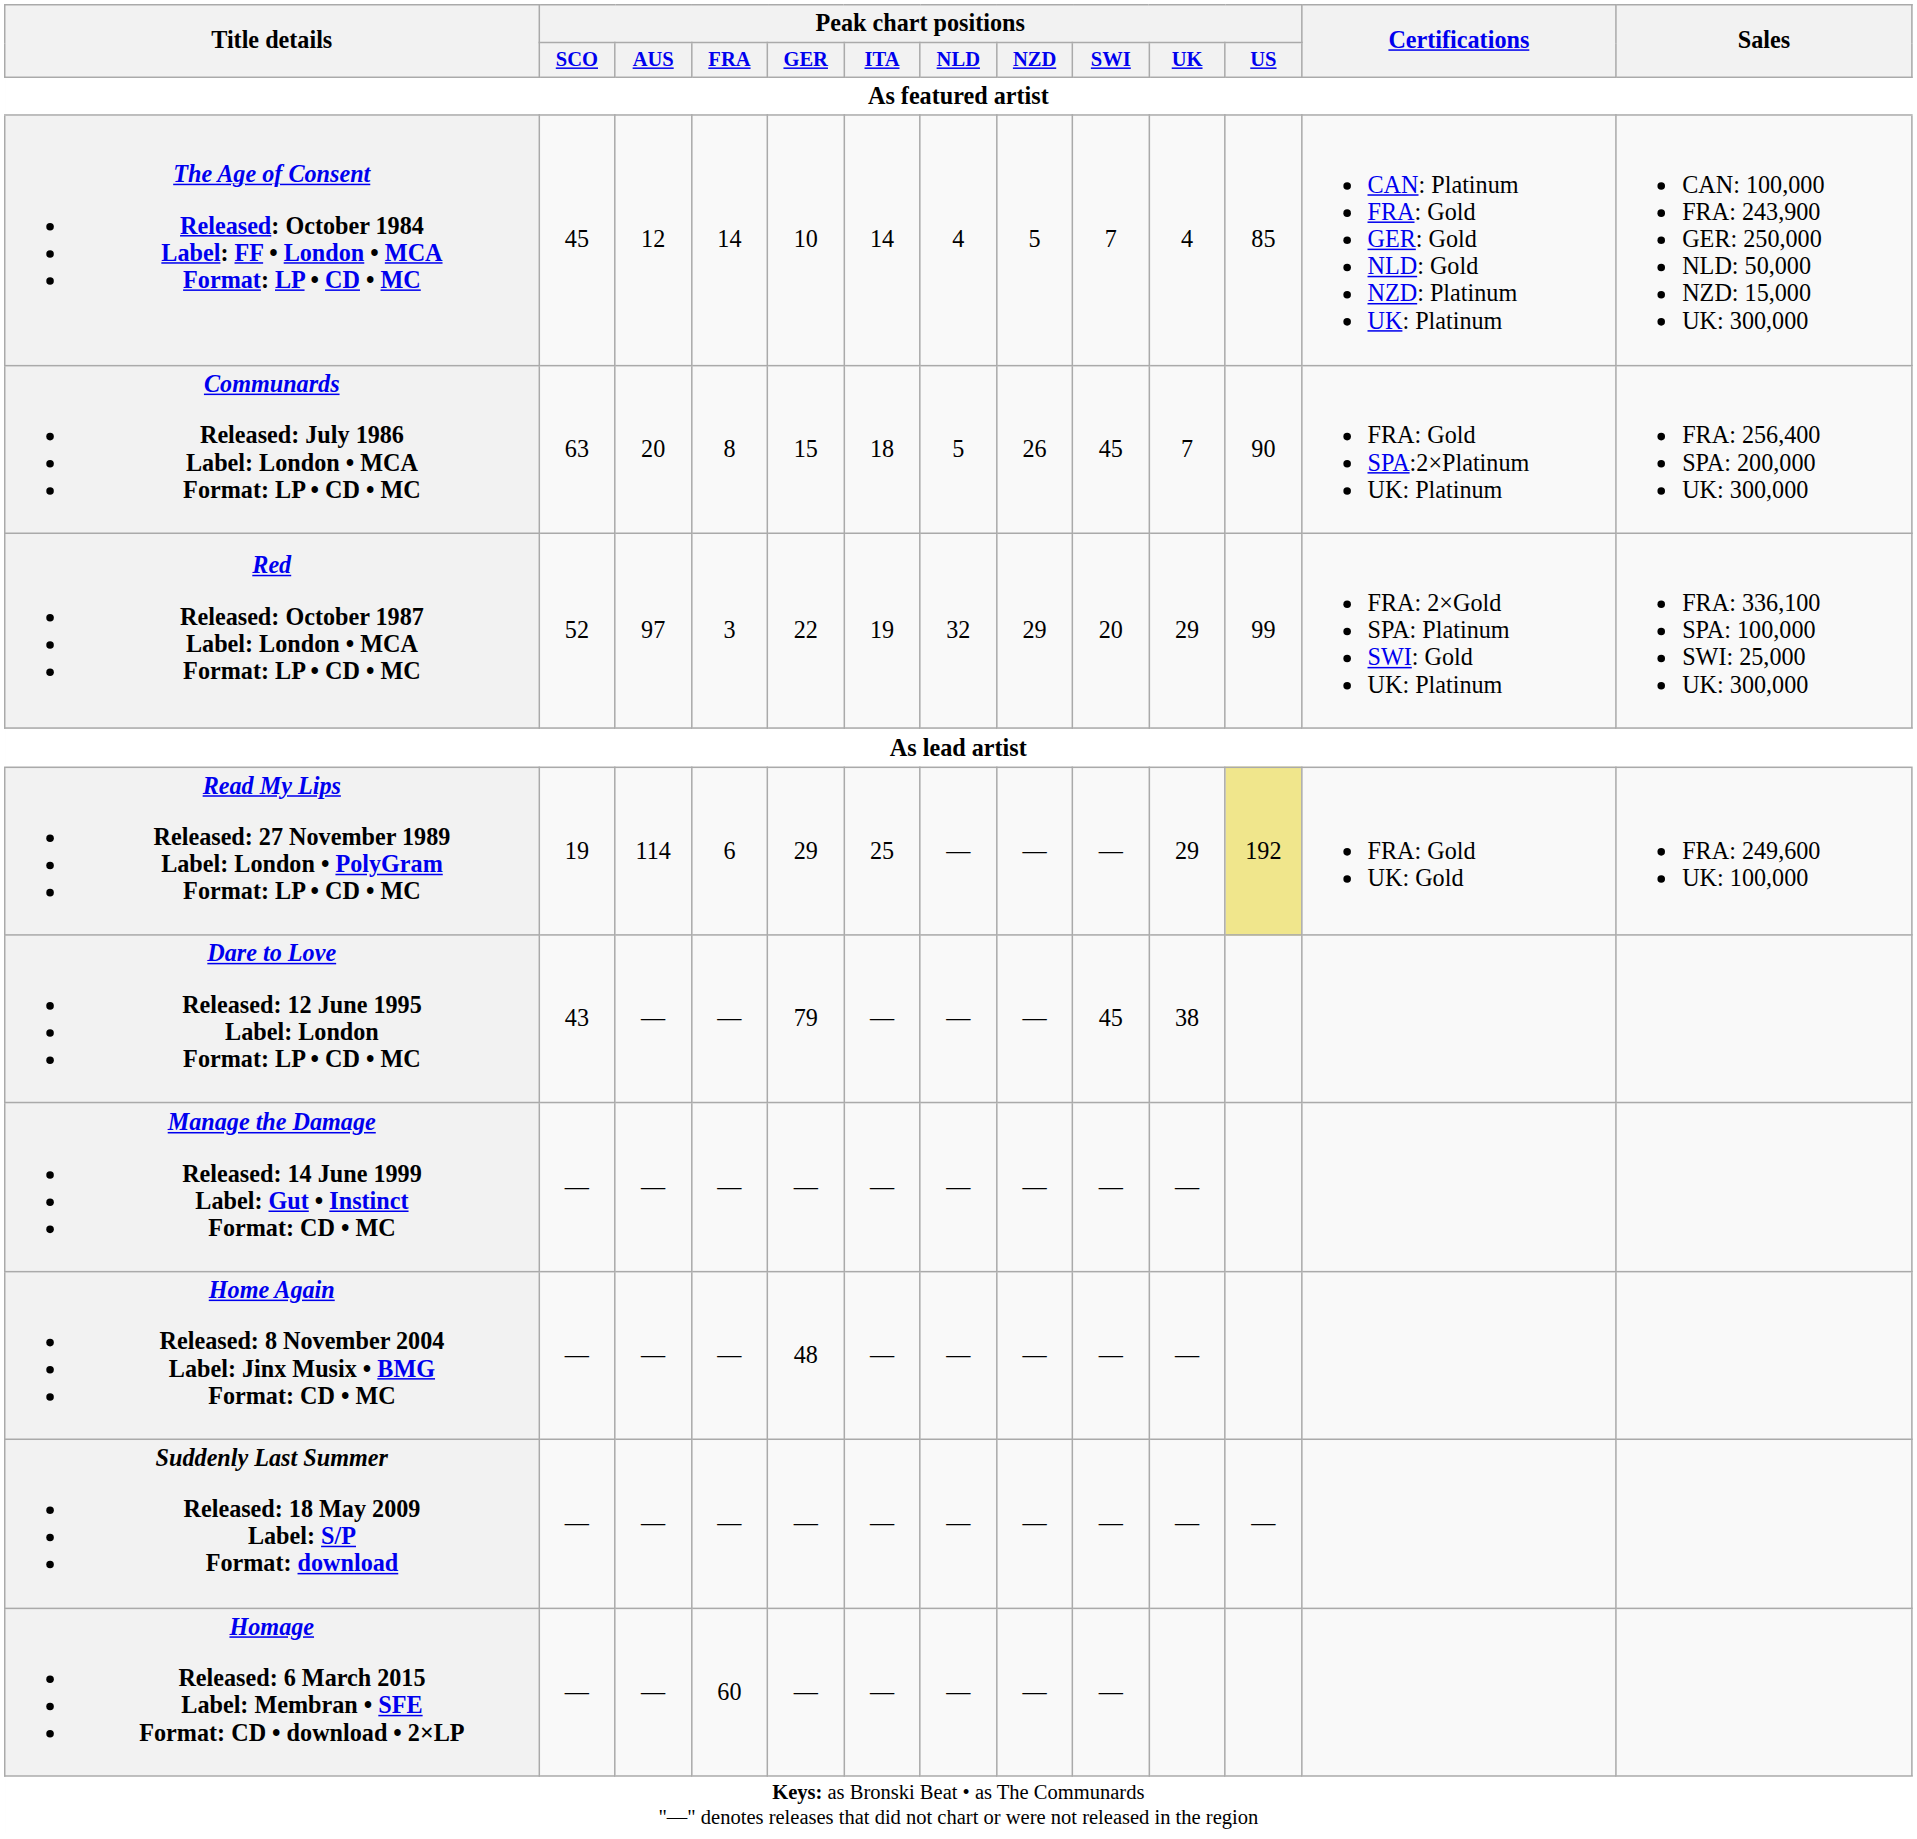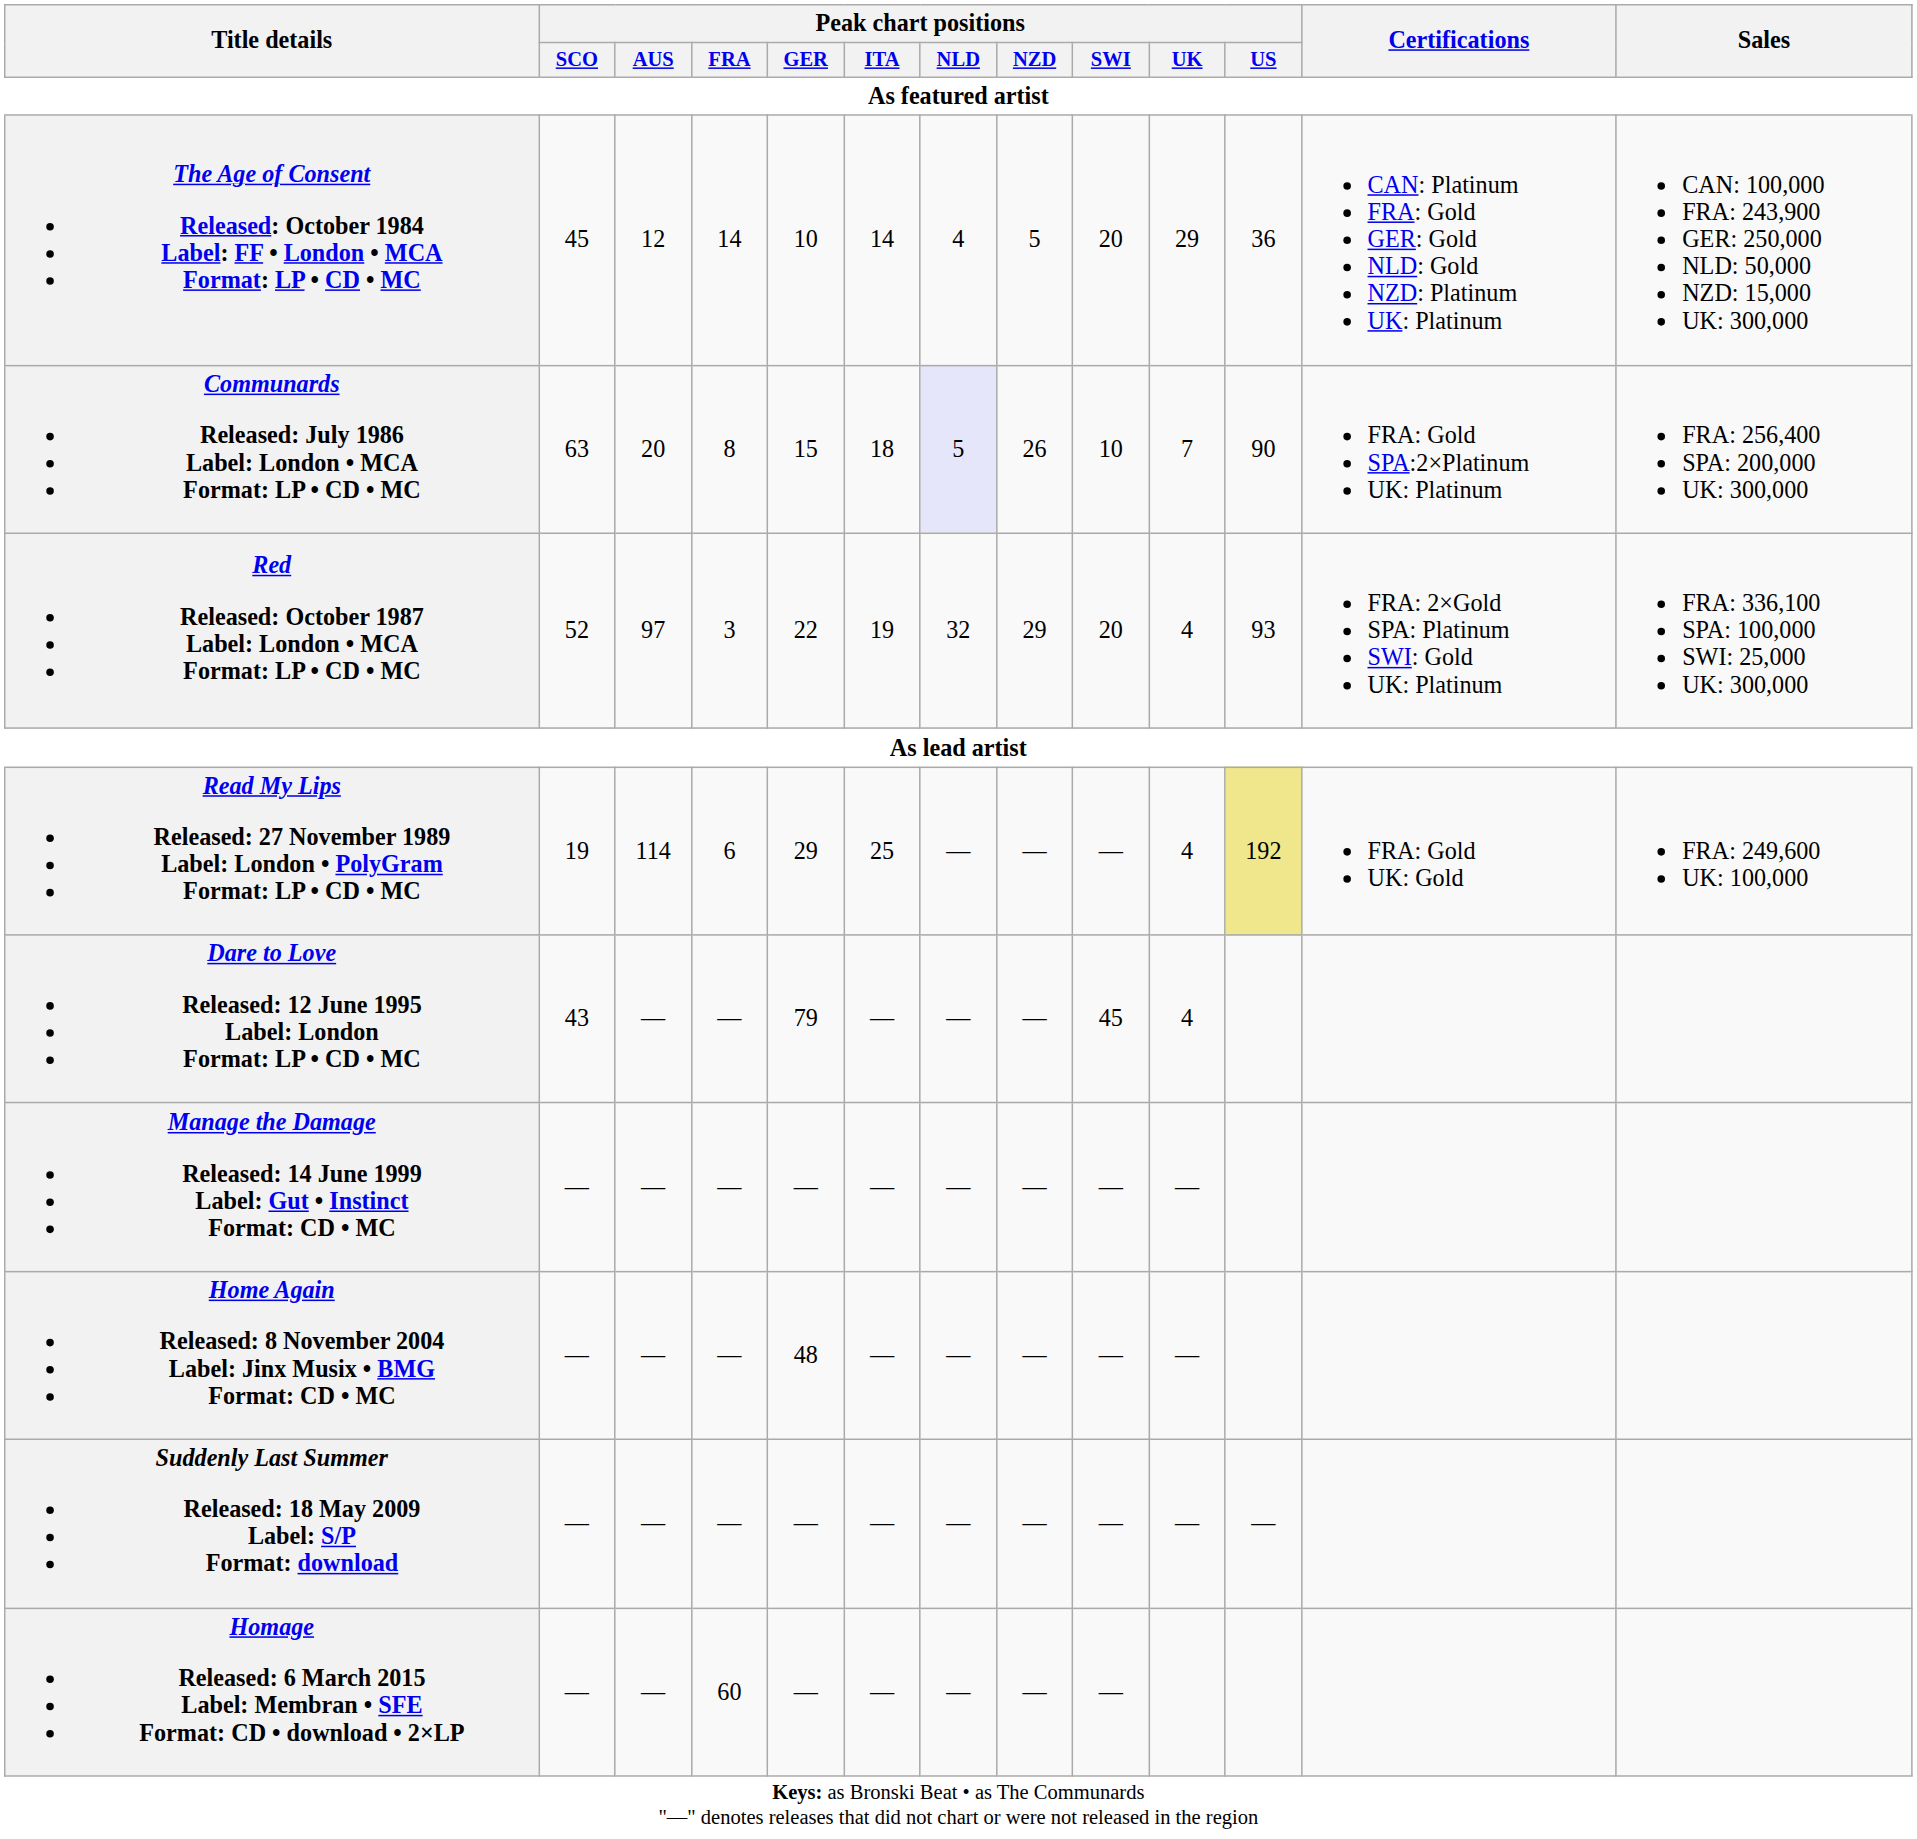(1111, 239) 7 -> (1111, 239) 20
(1187, 239) 4 -> (1187, 239) 29
(1263, 239) 85 -> (1263, 239) 36
(958, 448) no background -> (958, 448) lavender background
(1111, 448) 45 -> (1111, 448) 10
(1187, 630) 29 -> (1187, 630) 4
(1263, 630) 99 -> (1263, 630) 93
(1187, 850) 29 -> (1187, 850) 4
(1187, 1018) 38 -> (1187, 1018) 4
